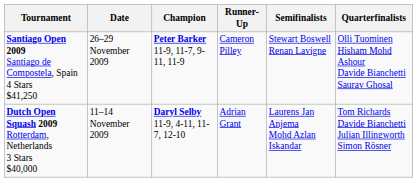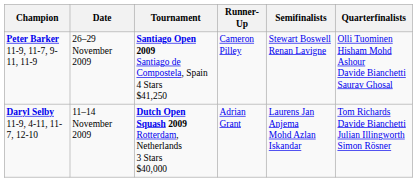columns swapped: (46, 18) <-> (184, 18)
